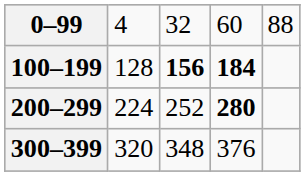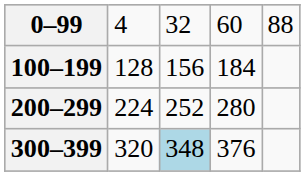(185, 66) bold -> (185, 66) normal
(236, 66) bold -> (236, 66) normal
(236, 107) bold -> (236, 107) normal
(185, 149) no background -> (185, 149) lightblue background
